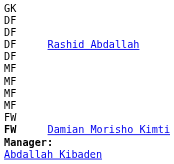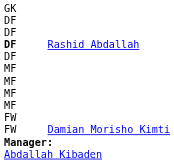(10, 45) normal -> (10, 45) bold
(10, 130) bold -> (10, 130) normal
